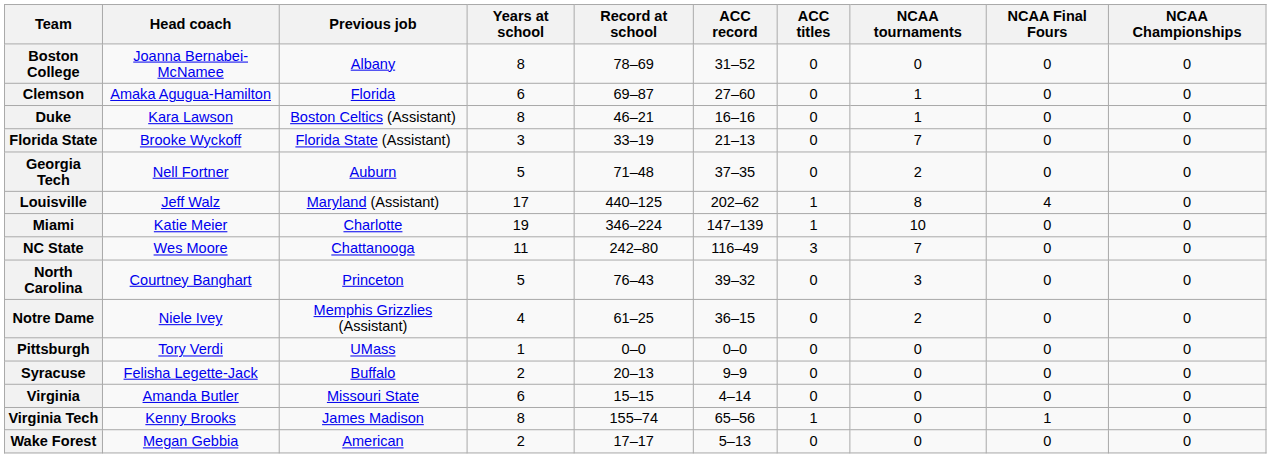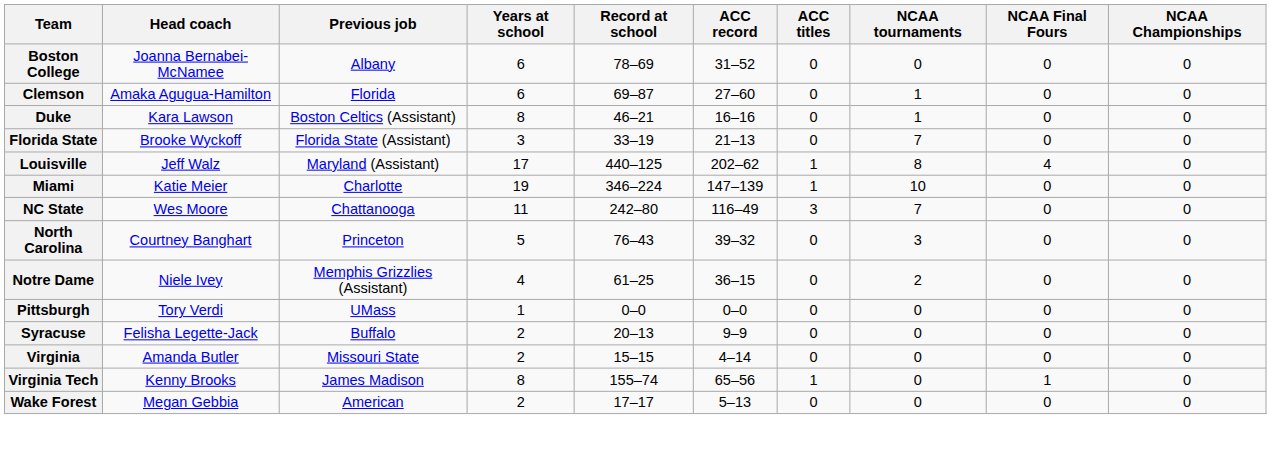(521, 64) 8 -> (521, 64) 6
- row: (53, 172)
(521, 396) 6 -> (521, 357) 2
